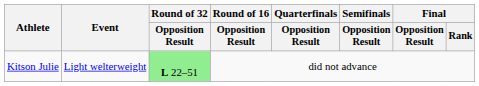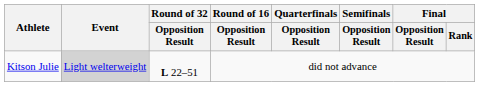(105, 66) no background -> (105, 66) lightgrey background
(180, 73) lightgreen background -> (180, 73) no background
